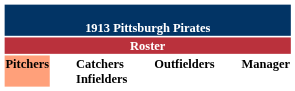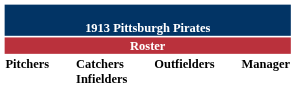(27, 63) lightsalmon background -> (27, 63) no background
